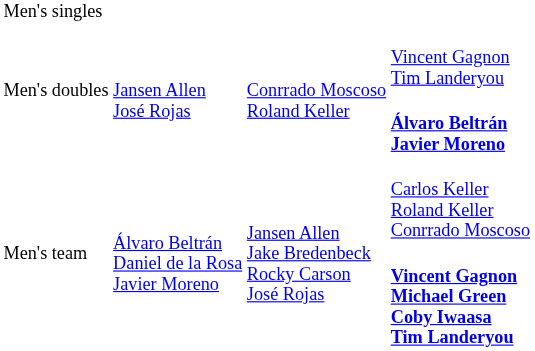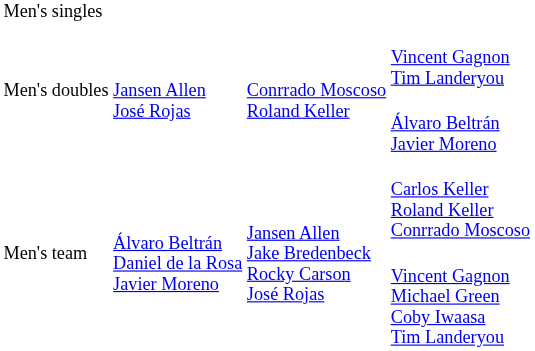(449, 133) bold -> (445, 133) normal
(454, 306) bold -> (450, 306) normal
